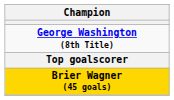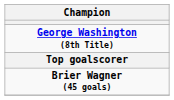(87, 82) gold background -> (87, 82) no background
